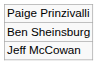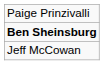(49, 32) normal -> (52, 32) bold
